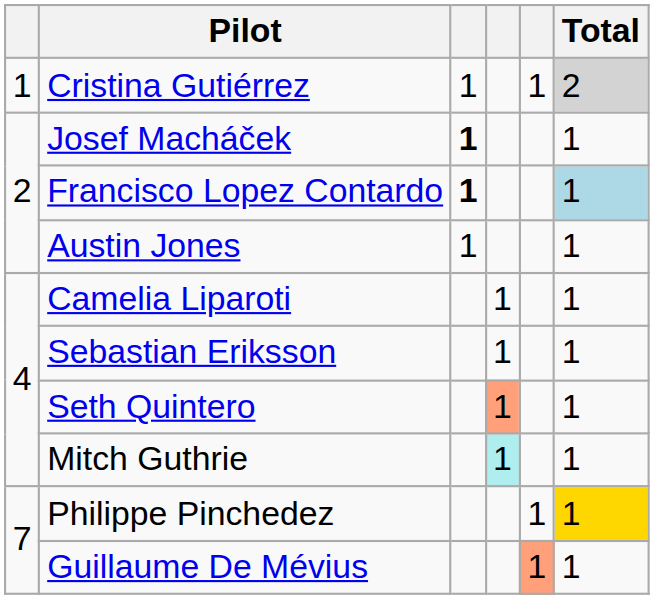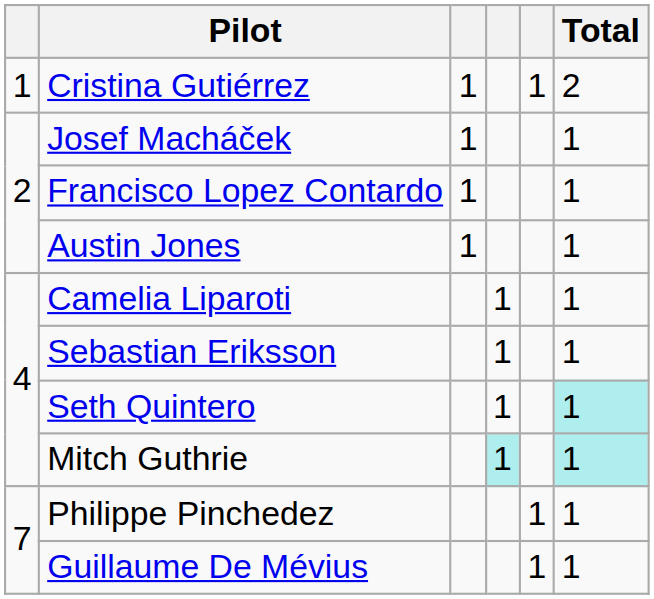(571, 84) lightgrey background -> (571, 84) no background
(468, 138) bold -> (468, 138) normal
(468, 191) bold -> (468, 191) normal
(571, 191) lightblue background -> (571, 191) no background
(502, 406) lightsalmon background -> (502, 406) no background
(571, 406) no background -> (571, 406) paleturquoise background
(571, 459) no background -> (571, 459) paleturquoise background
(571, 513) gold background -> (571, 513) no background
(537, 566) lightsalmon background -> (537, 566) no background
